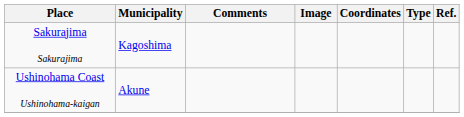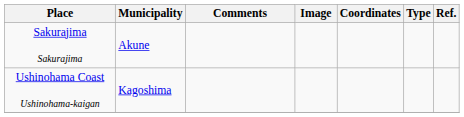(145, 45) Kagoshima -> (134, 45) Akune
(134, 90) Akune -> (145, 90) Kagoshima
